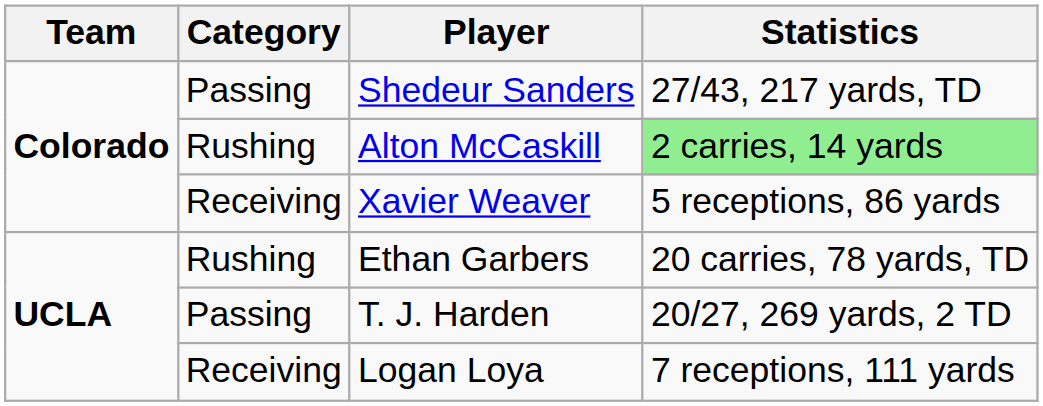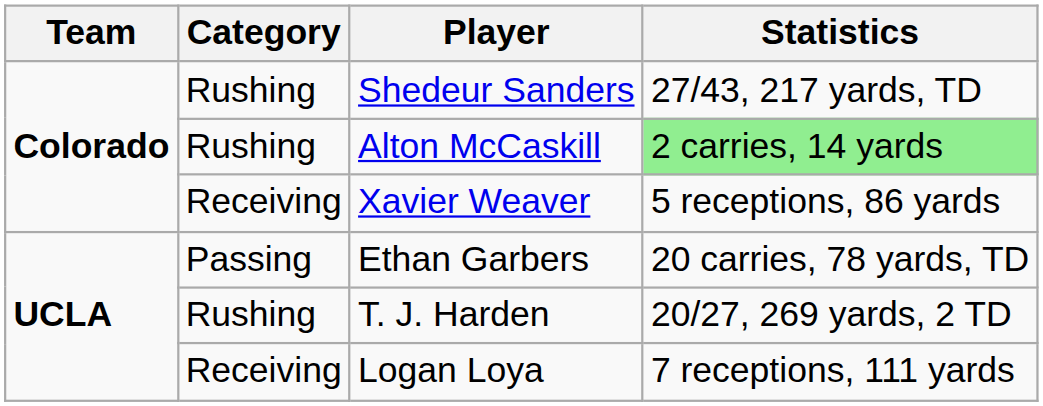(249, 89) Passing -> (251, 89) Rushing
(251, 258) Rushing -> (249, 258) Passing
(249, 314) Passing -> (251, 314) Rushing
